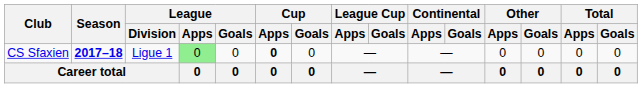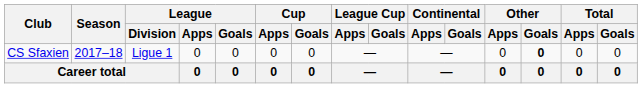(99, 53) bold -> (99, 53) normal
(197, 53) lightgreen background -> (197, 53) no background
(274, 53) bold -> (274, 53) normal
(541, 53) normal -> (541, 53) bold
